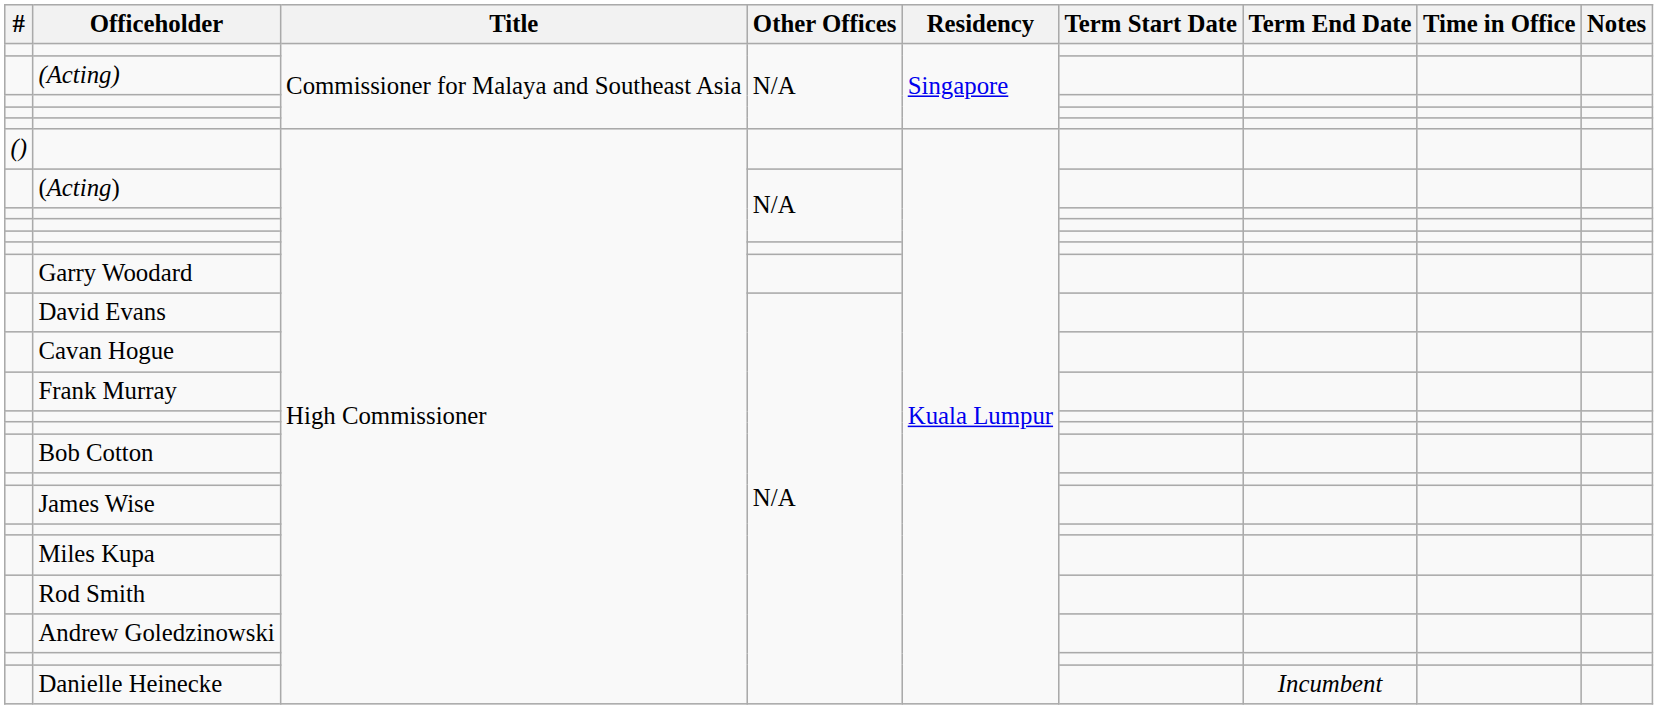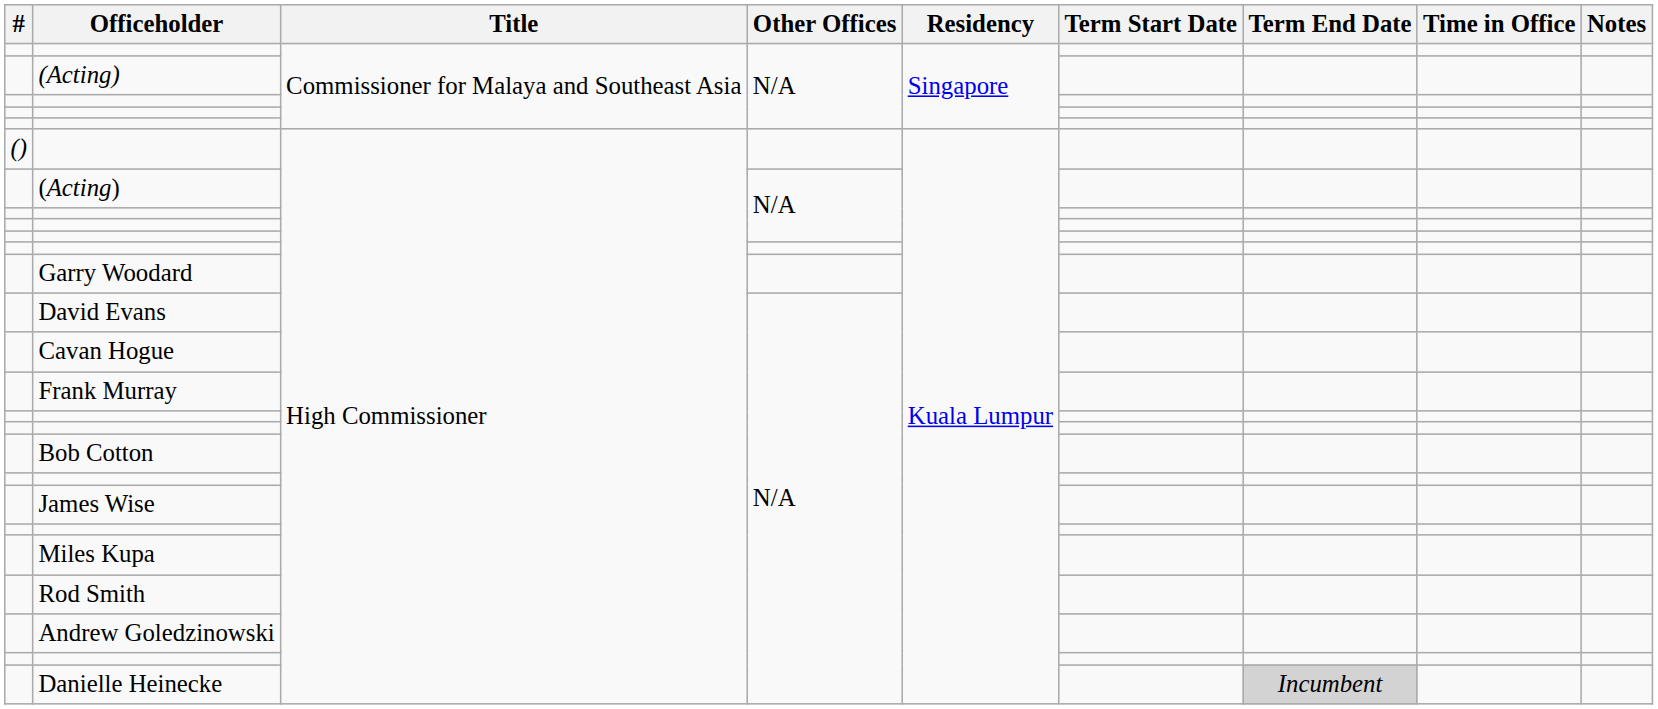(1330, 684) no background -> (1330, 684) lightgrey background
